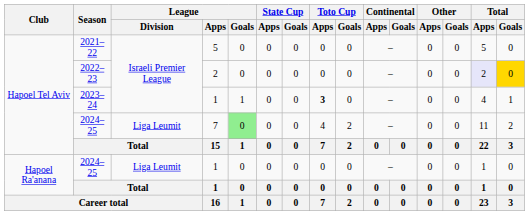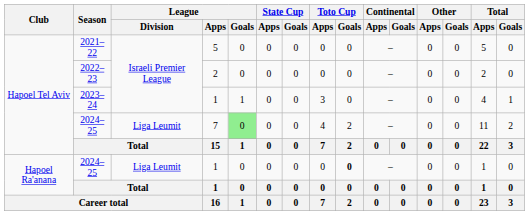(484, 73) lavender background -> (484, 73) no background
(511, 73) gold background -> (511, 73) no background
(323, 100) bold -> (323, 100) normal
(350, 167) normal -> (350, 167) bold
